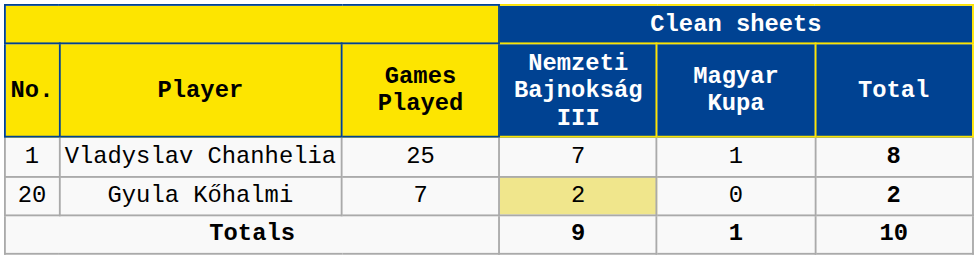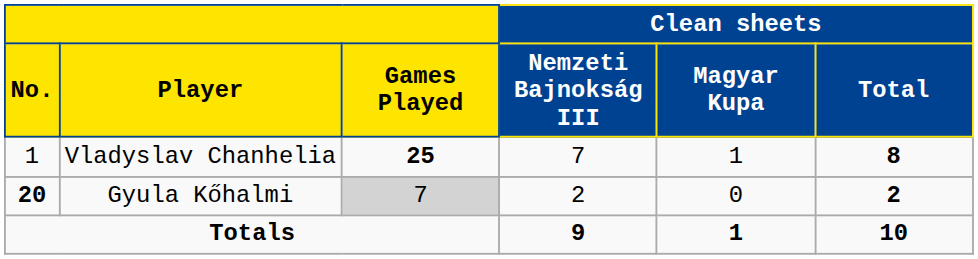(421, 157) normal -> (421, 157) bold
(32, 196) normal -> (32, 196) bold
(421, 196) no background -> (421, 196) lightgrey background
(578, 196) khaki background -> (578, 196) no background
